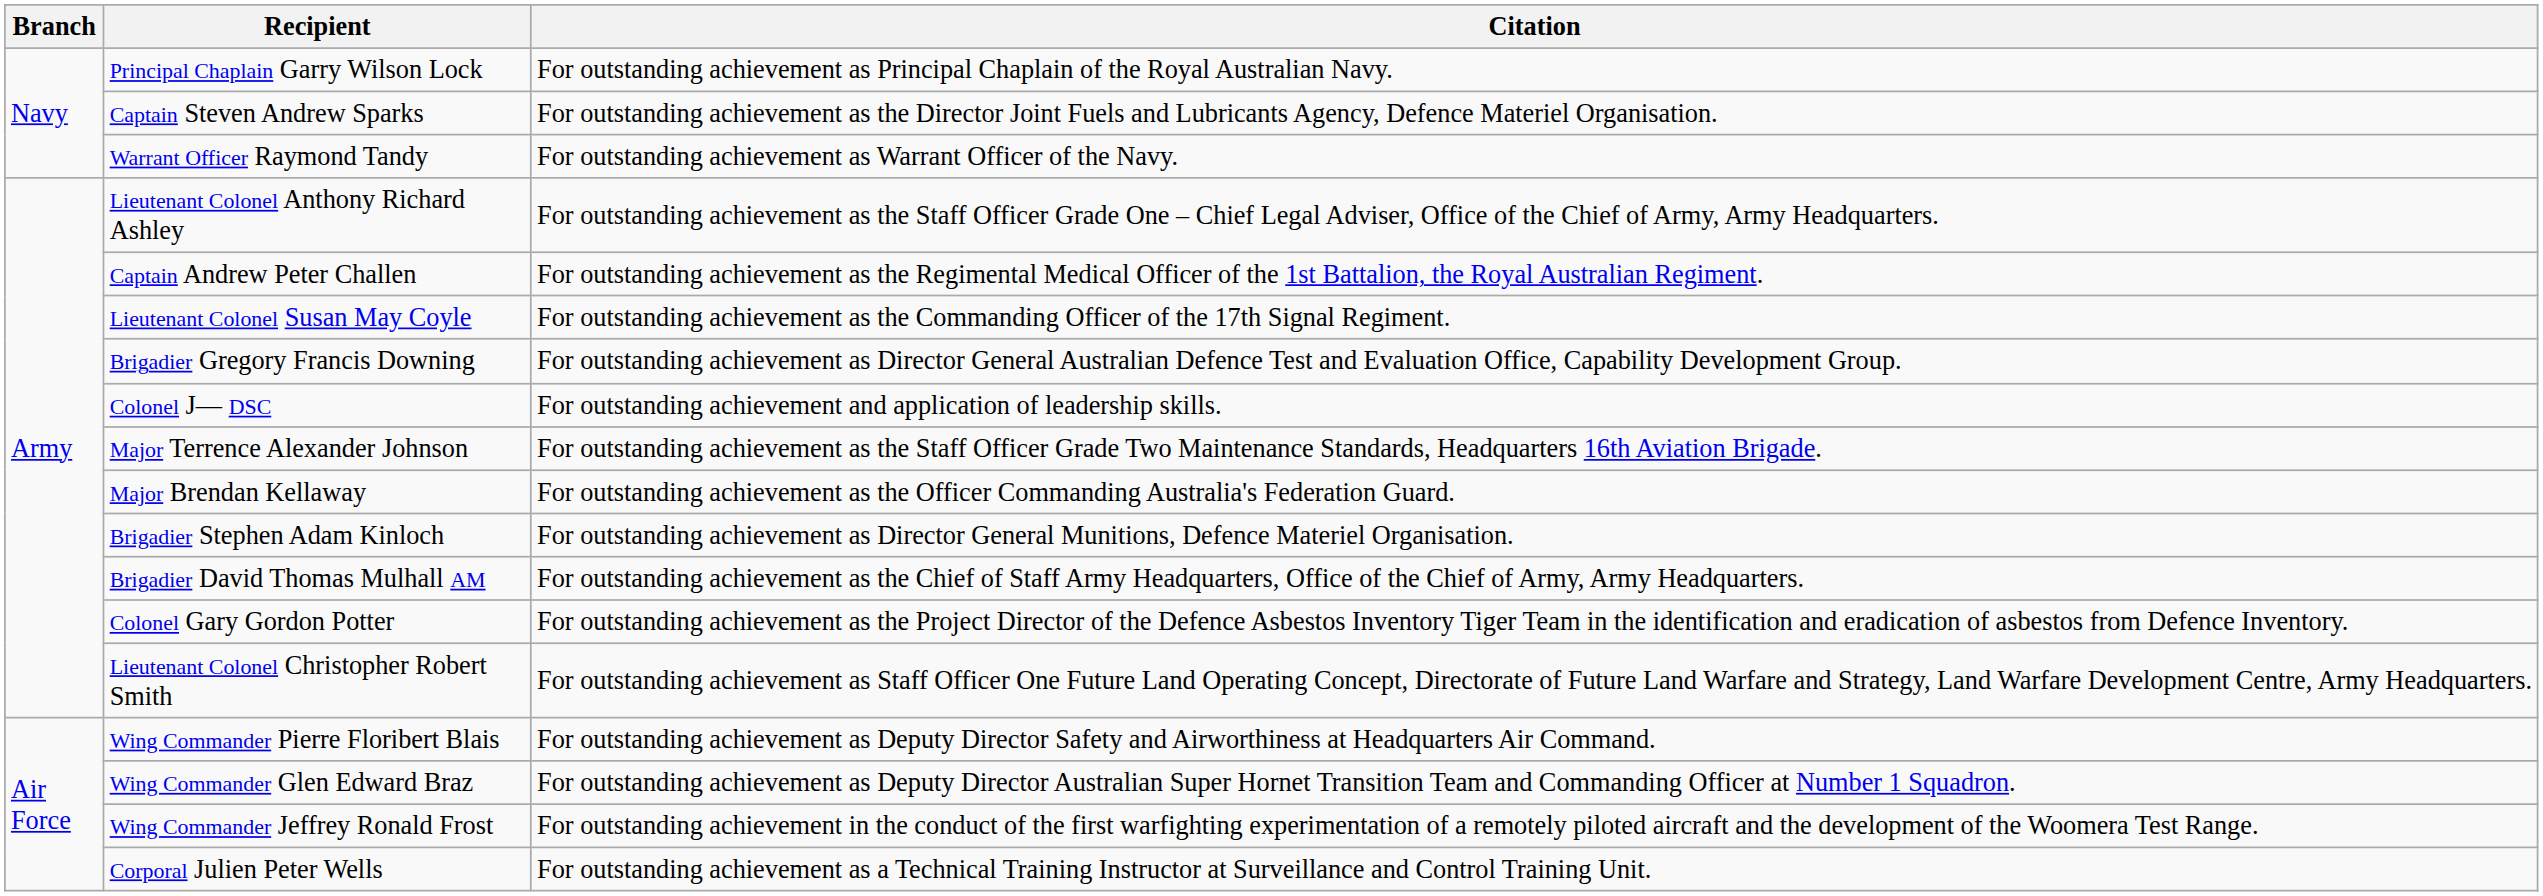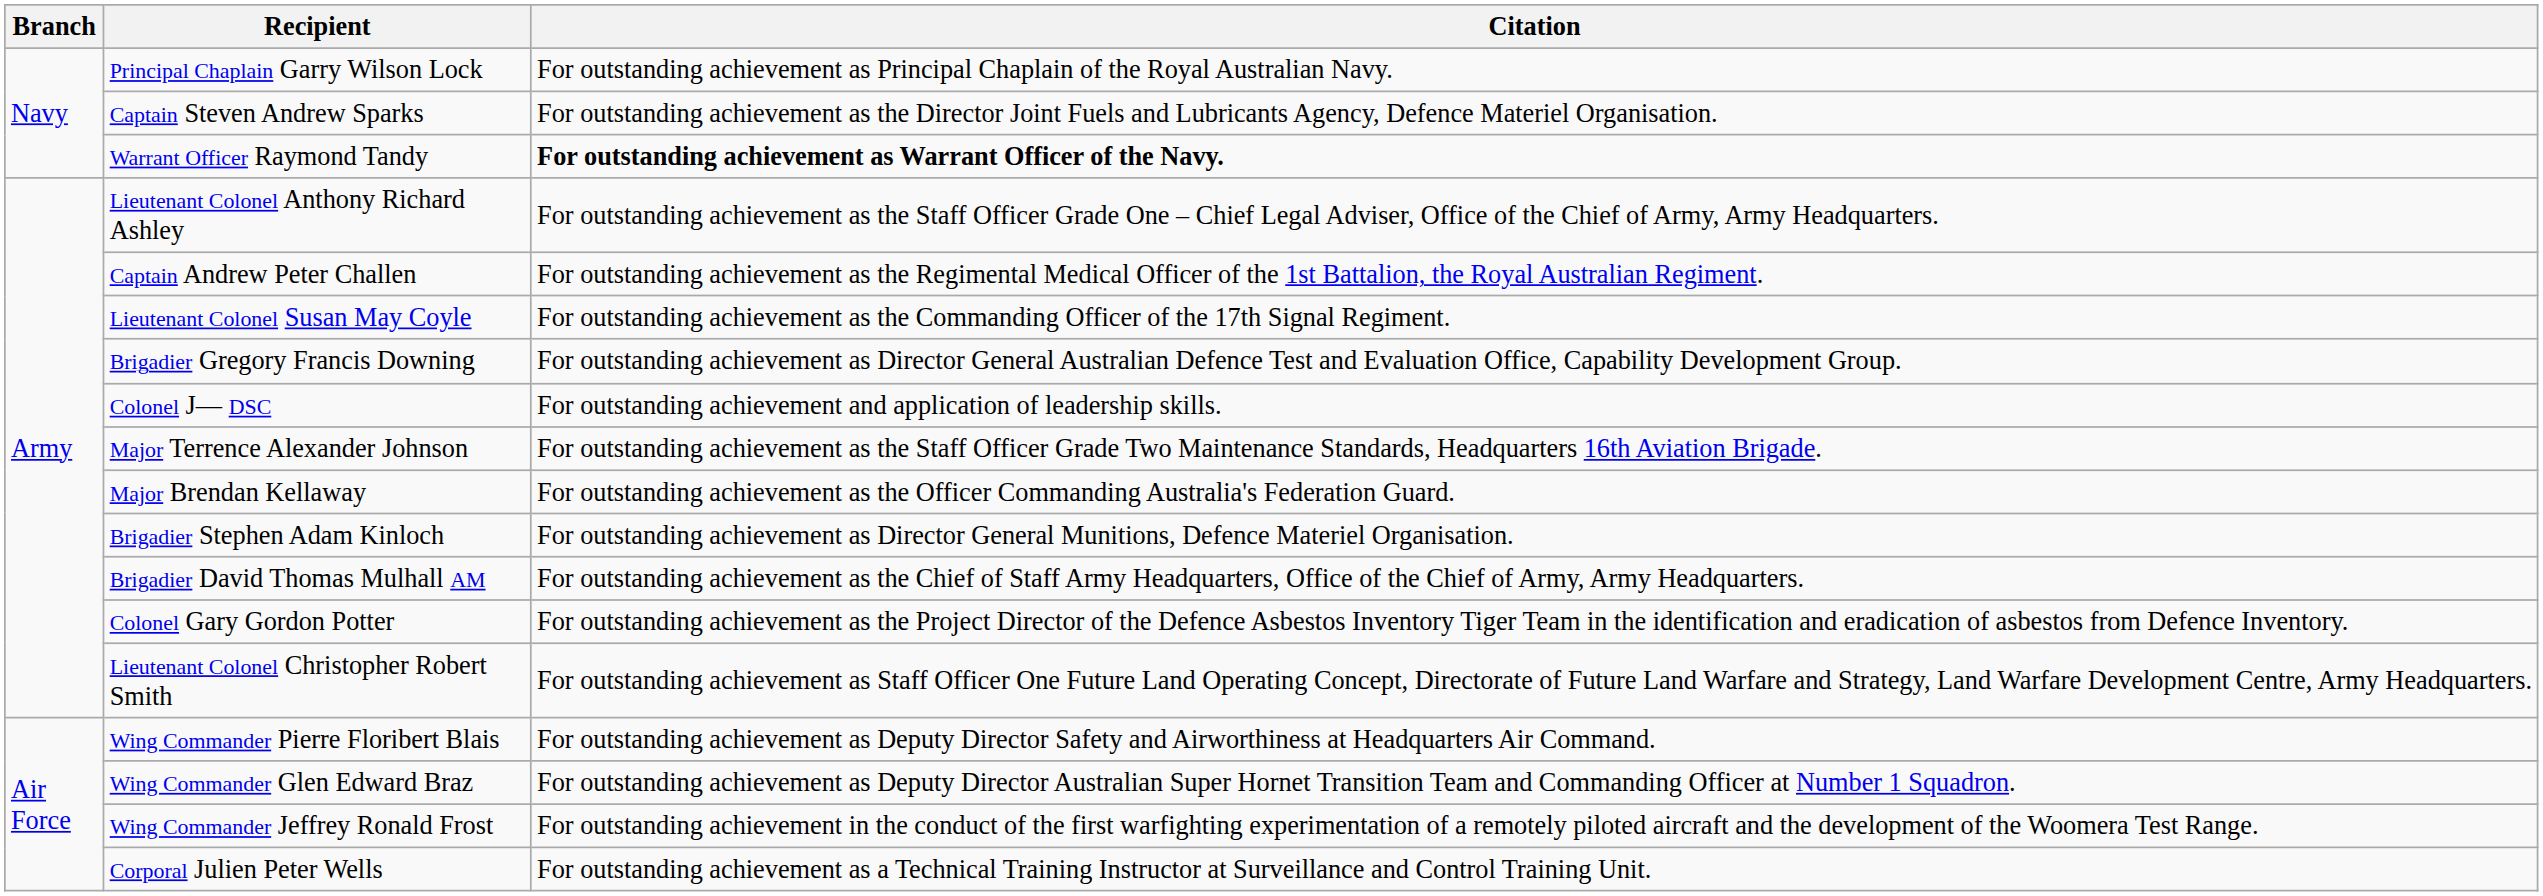(858, 156) normal -> (880, 156) bold
